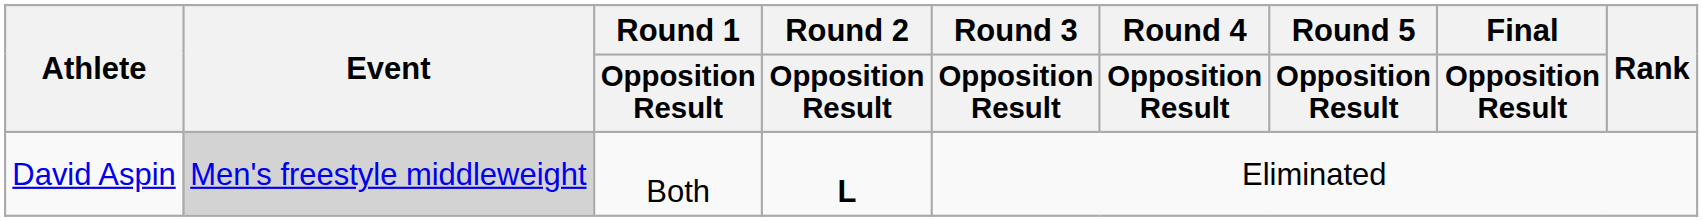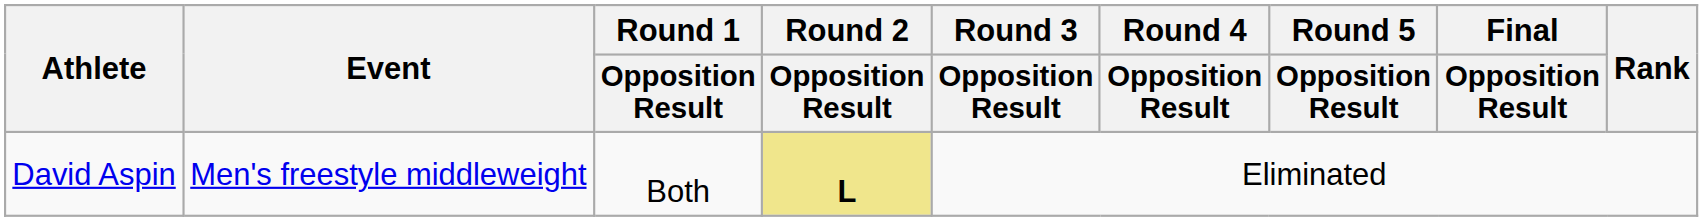(388, 174) lightgrey background -> (388, 174) no background
(847, 192) no background -> (847, 192) khaki background
